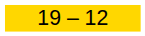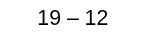(73, 18) gold background -> (73, 18) no background
